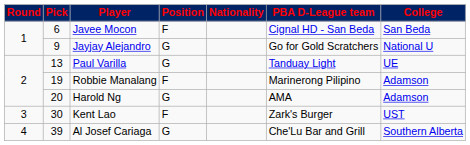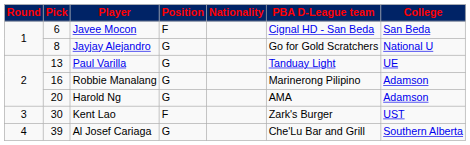(57, 47) 9 -> (57, 47) 8
(57, 81) 19 -> (57, 81) 16
(165, 81) F -> (166, 81) G
